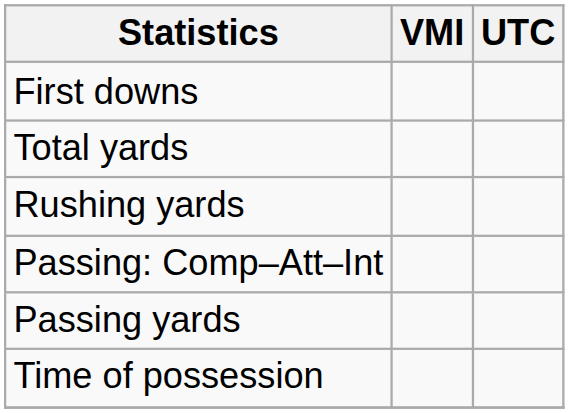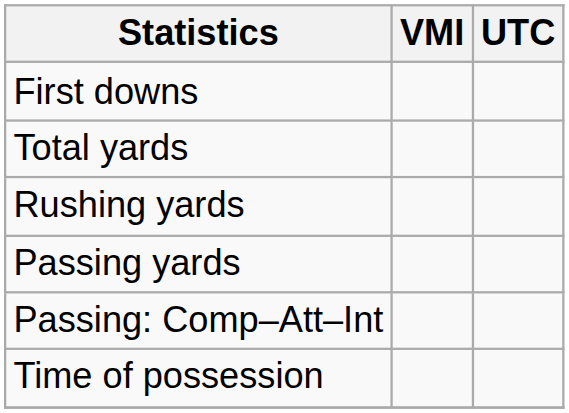rows swapped: (127, 320) <-> (198, 262)
